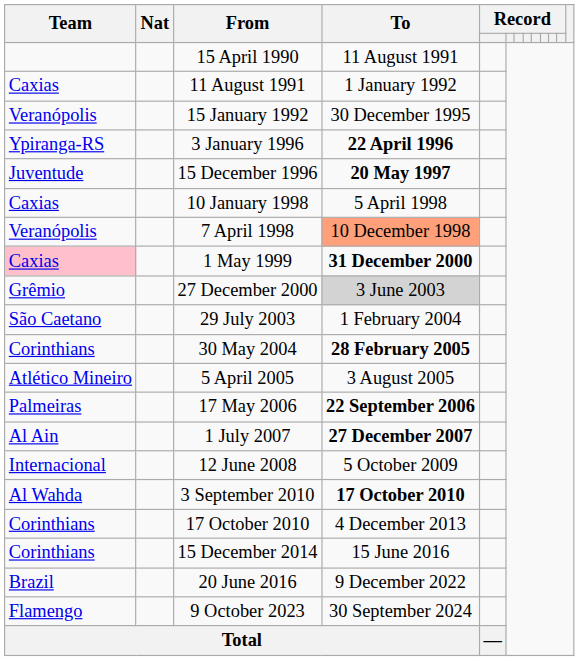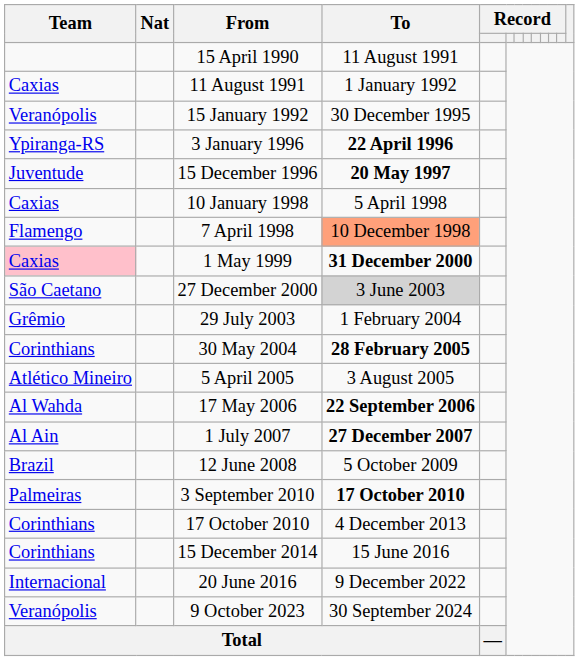(53, 231) Veranópolis -> (46, 231) Flamengo
(37, 290) Grêmio -> (55, 290) São Caetano
(55, 319) São Caetano -> (37, 319) Grêmio
(45, 406) Palmeiras -> (45, 406) Al Wahda
(57, 465) Internacional -> (31, 465) Brazil
(45, 494) Al Wahda -> (45, 494) Palmeiras
(31, 582) Brazil -> (57, 582) Internacional
(46, 611) Flamengo -> (53, 611) Veranópolis
